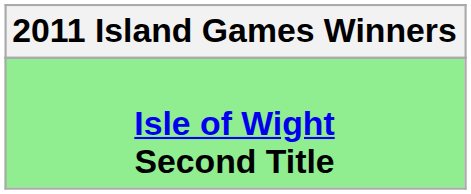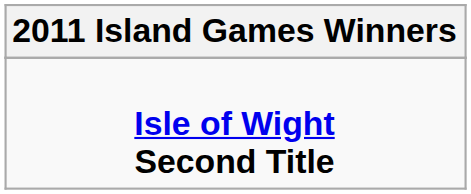(235, 141) lightgreen background -> (235, 141) no background
